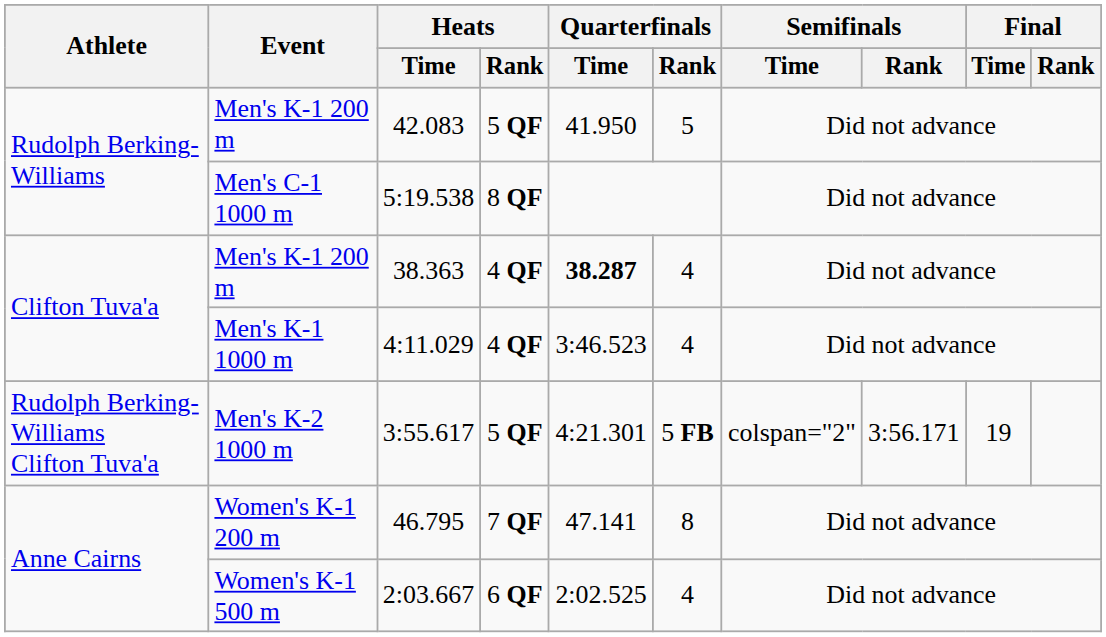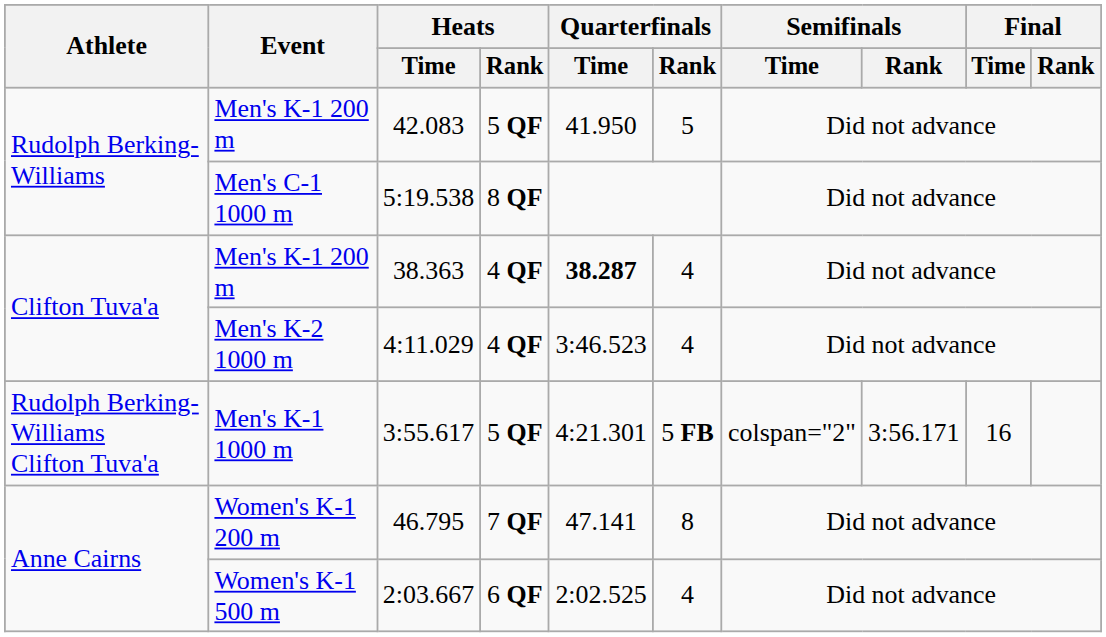(269, 344) Men's K-1 1000 m -> (269, 344) Men's K-2 1000 m
(269, 433) Men's K-2 1000 m -> (269, 433) Men's K-1 1000 m
(998, 433) 19 -> (998, 433) 16
